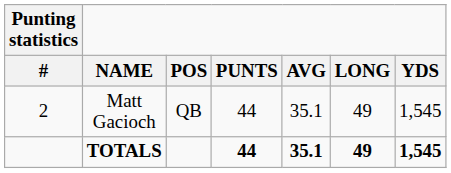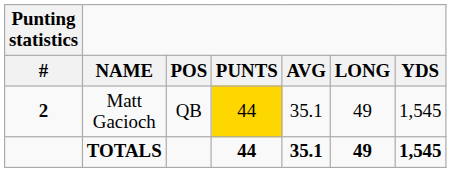(44, 111) normal -> (44, 111) bold
(247, 111) no background -> (247, 111) gold background
